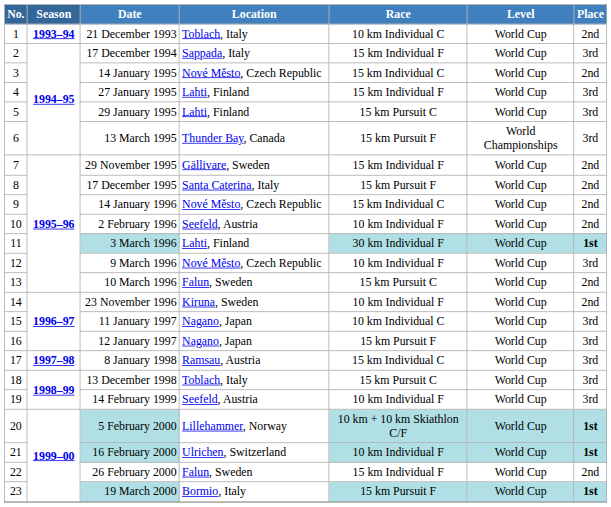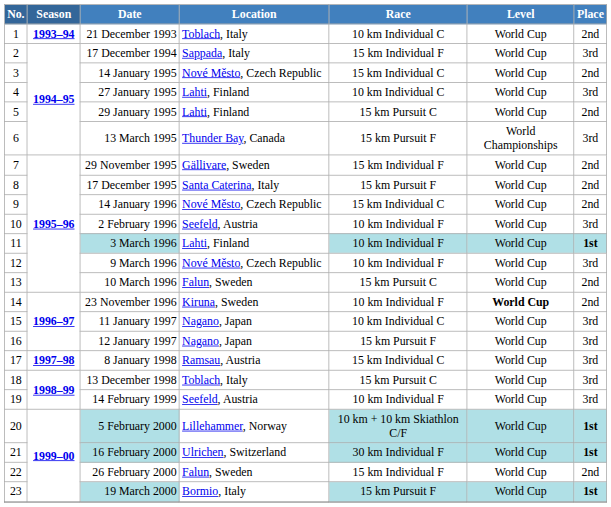(398, 92) 15 km Individual F -> (398, 92) 10 km Individual C
(590, 112) 3rd -> (590, 112) 2nd
(590, 223) 2nd -> (590, 223) 3rd
(398, 243) 30 km Individual F -> (398, 243) 10 km Individual F
(521, 302) normal -> (521, 302) bold
(398, 453) 10 km Individual F -> (398, 453) 30 km Individual F
